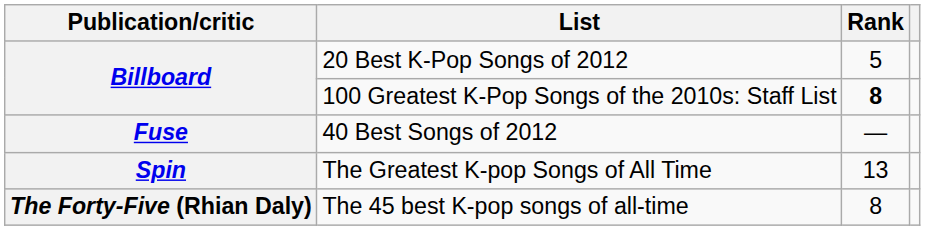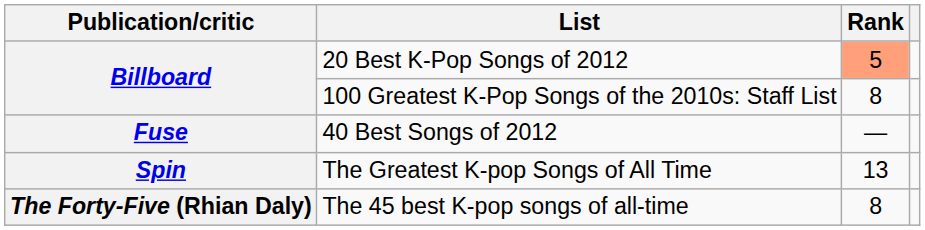(876, 59) no background -> (876, 59) lightsalmon background
(876, 96) bold -> (876, 96) normal
